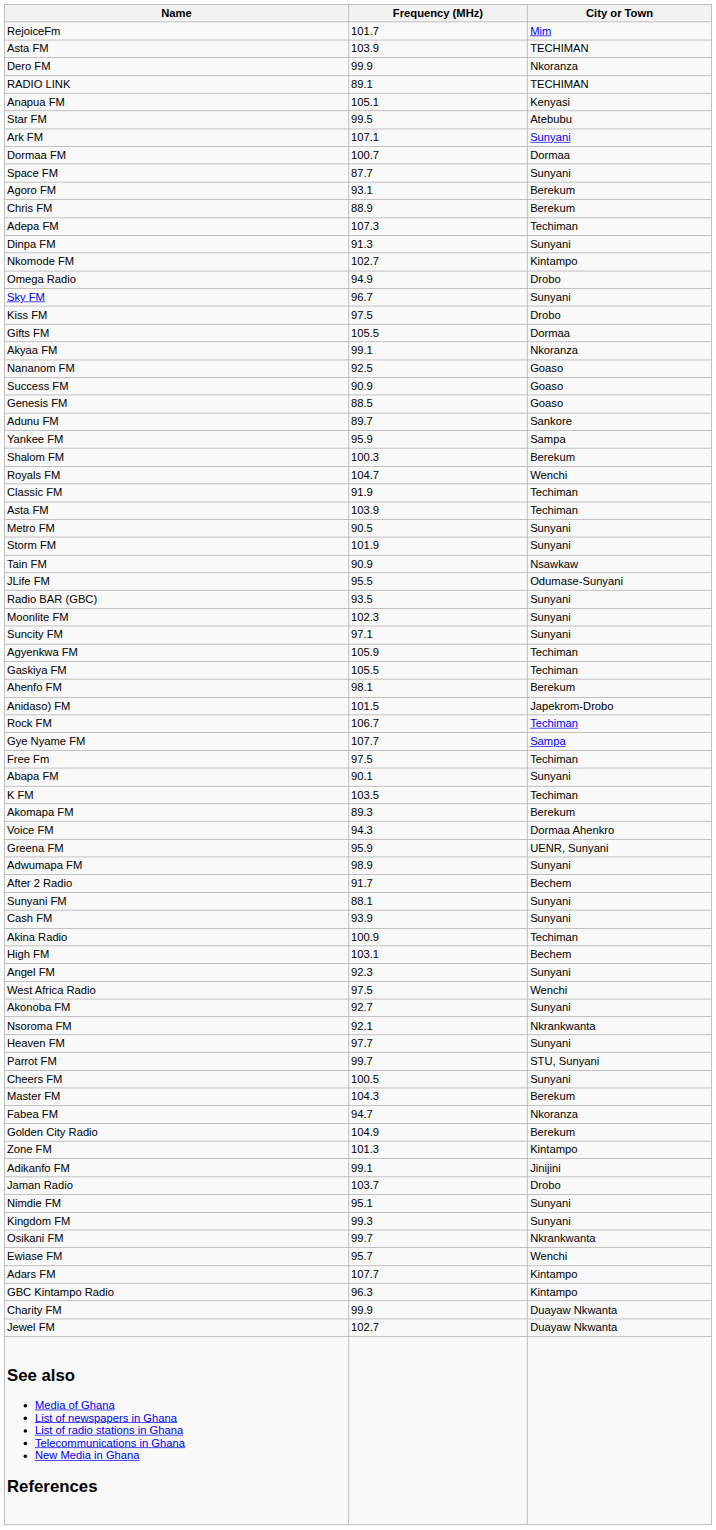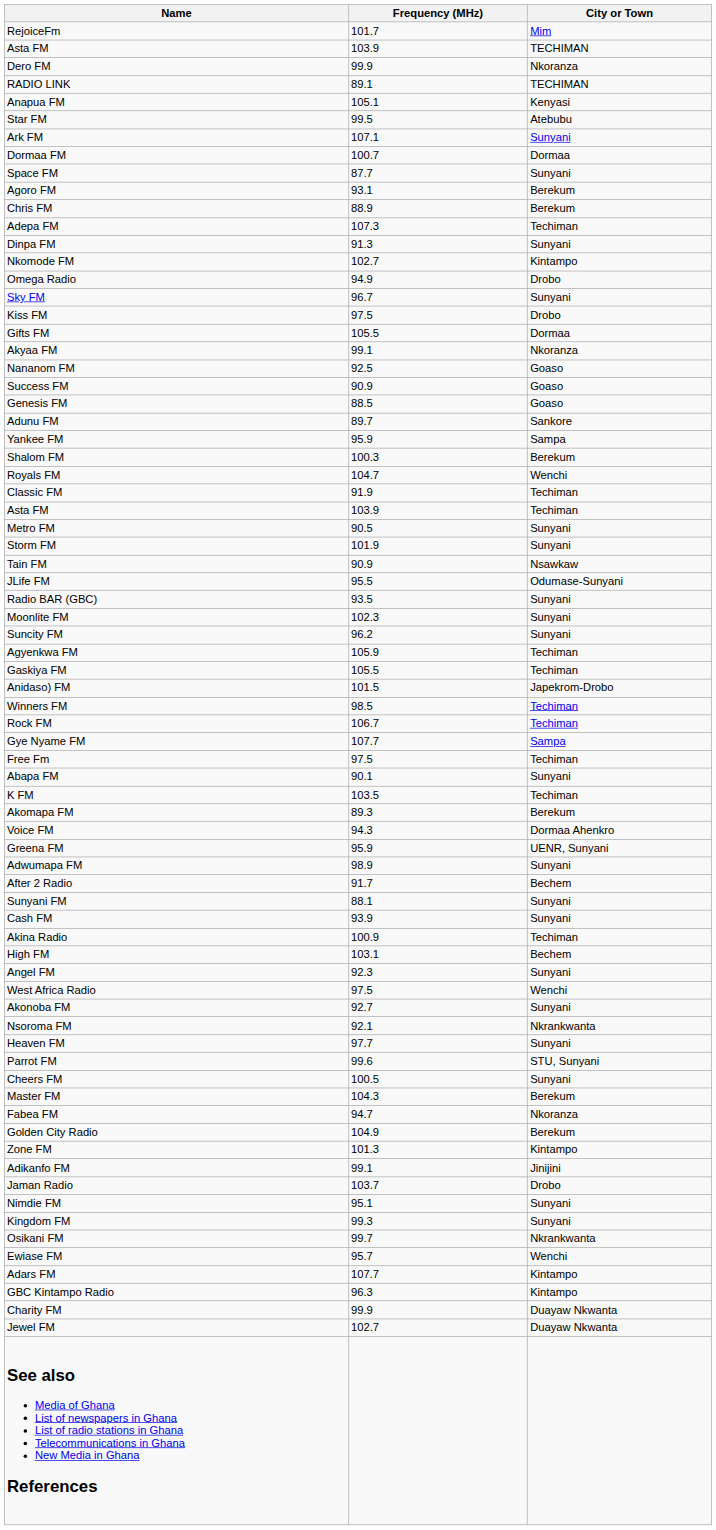(362, 635) 97.1 -> (362, 635) 96.2
- row: (34, 688)
+ row: (37, 706)
(362, 1061) 99.7 -> (362, 1061) 99.6
